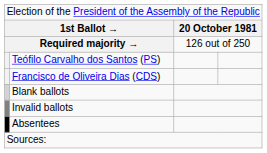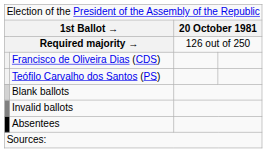rows swapped: (86, 60) <-> (86, 76)
